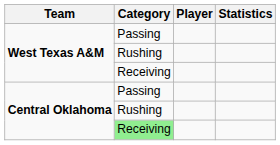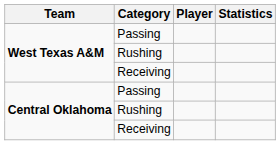(144, 130) lightgreen background -> (144, 130) no background
